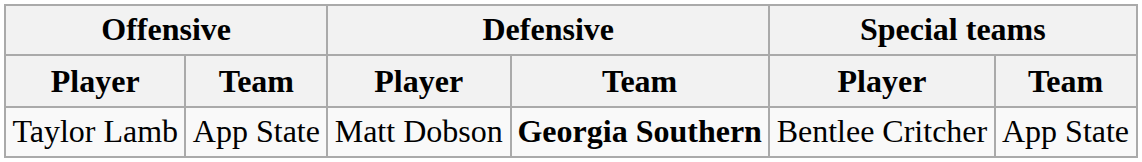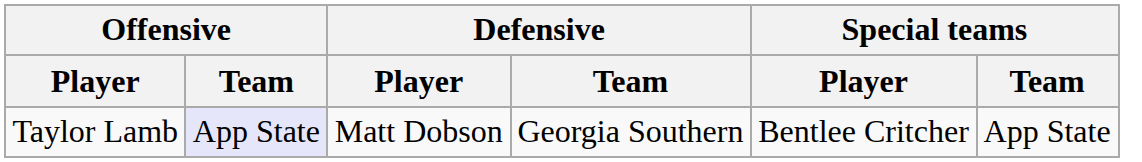(256, 131) no background -> (256, 131) lavender background
(640, 131) bold -> (630, 131) normal
